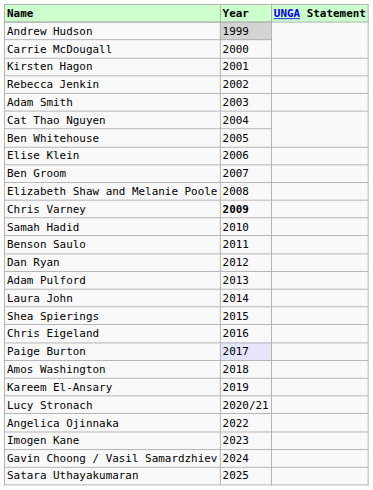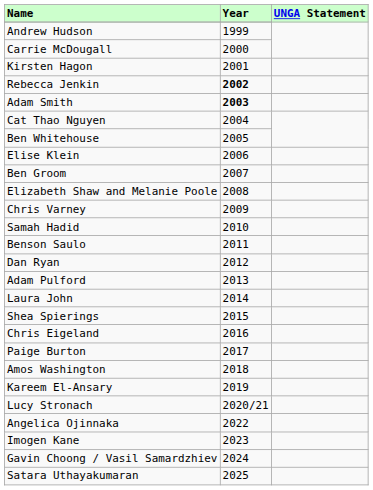(236, 31) lightgrey background -> (236, 31) no background
(236, 85) normal -> (236, 85) bold
(236, 102) normal -> (236, 102) bold
(236, 209) bold -> (236, 209) normal
(236, 351) lavender background -> (236, 351) no background
